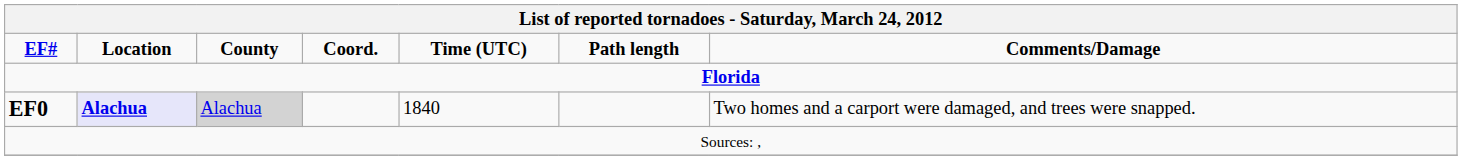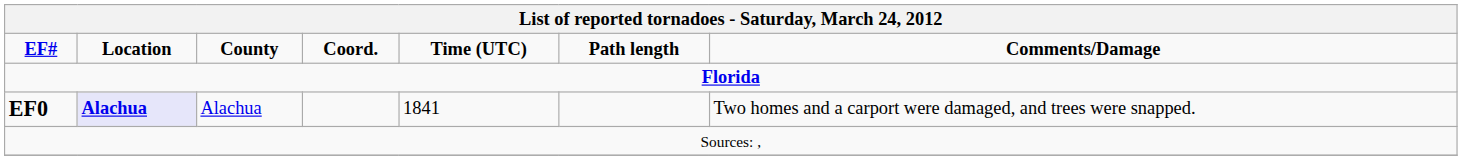(231, 108) lightgrey background -> (231, 108) no background
(422, 108) 1840 -> (422, 108) 1841
